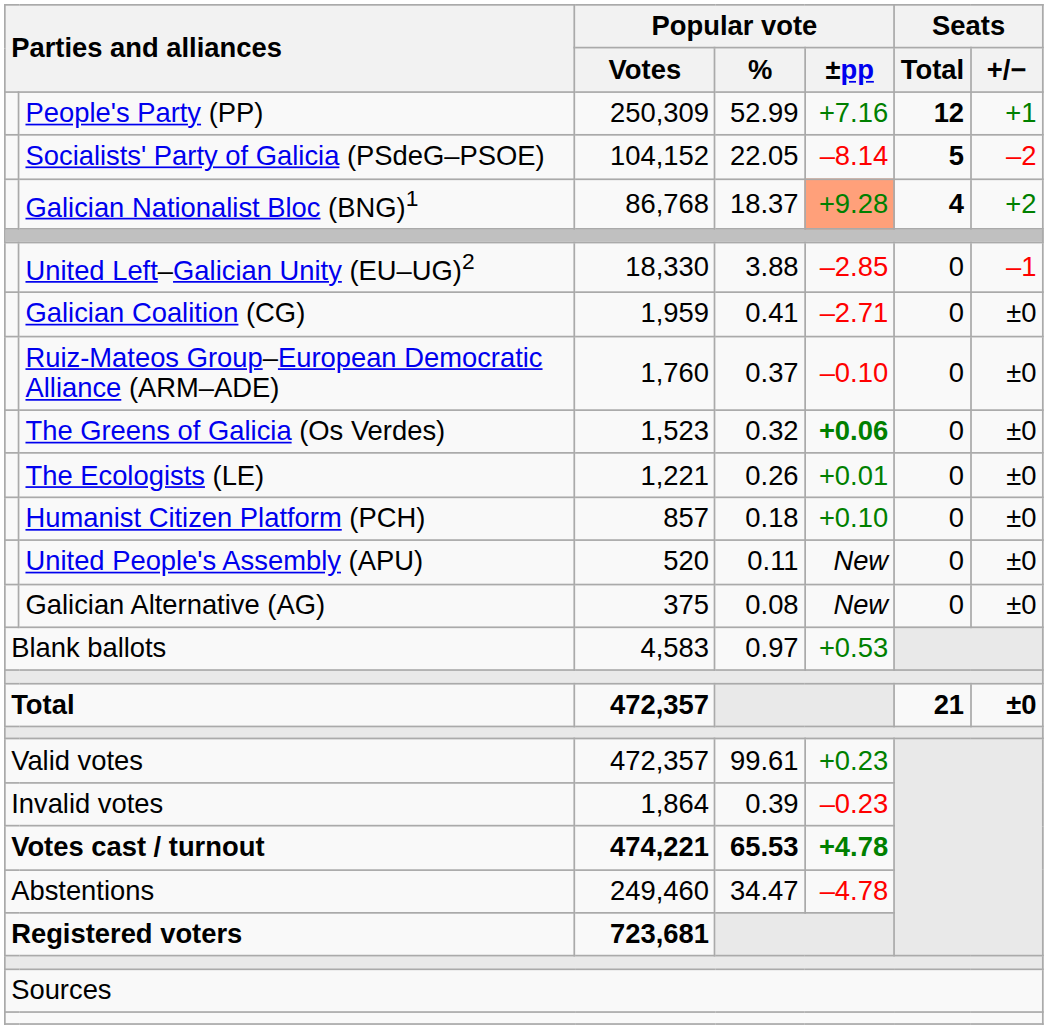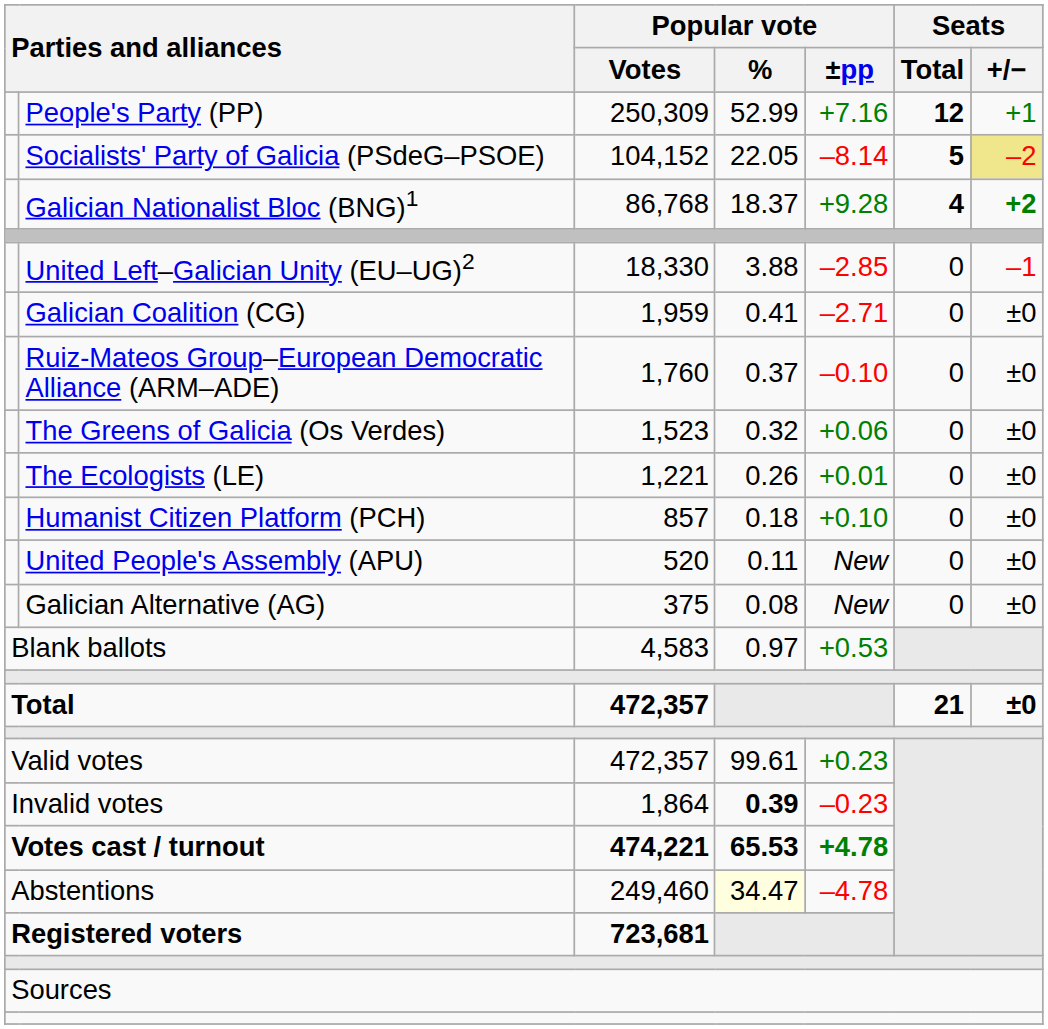(1021, 156) no background -> (1021, 156) khaki background
(854, 203) lightsalmon background -> (854, 203) no background
(1021, 203) normal -> (1021, 203) bold
(854, 431) bold -> (854, 431) normal
(772, 803) normal -> (772, 803) bold
(764, 890) no background -> (764, 890) lightyellow background
